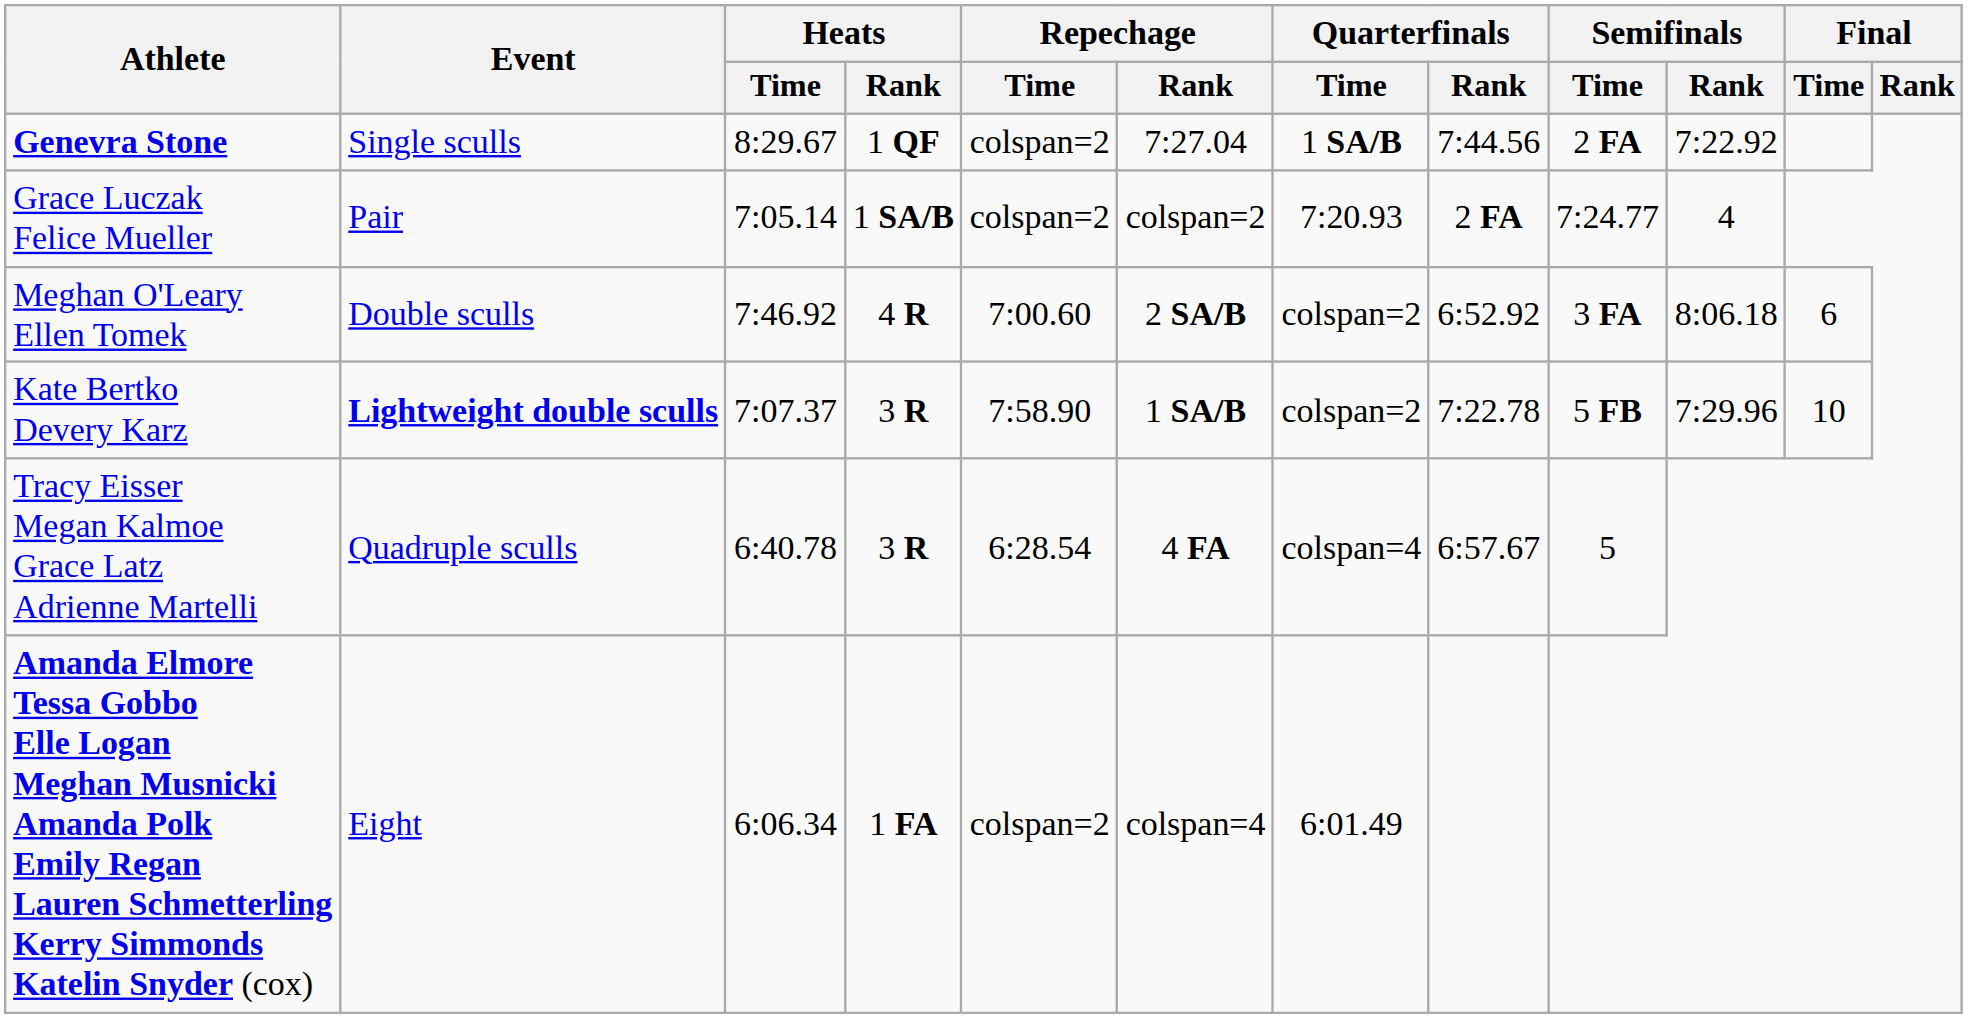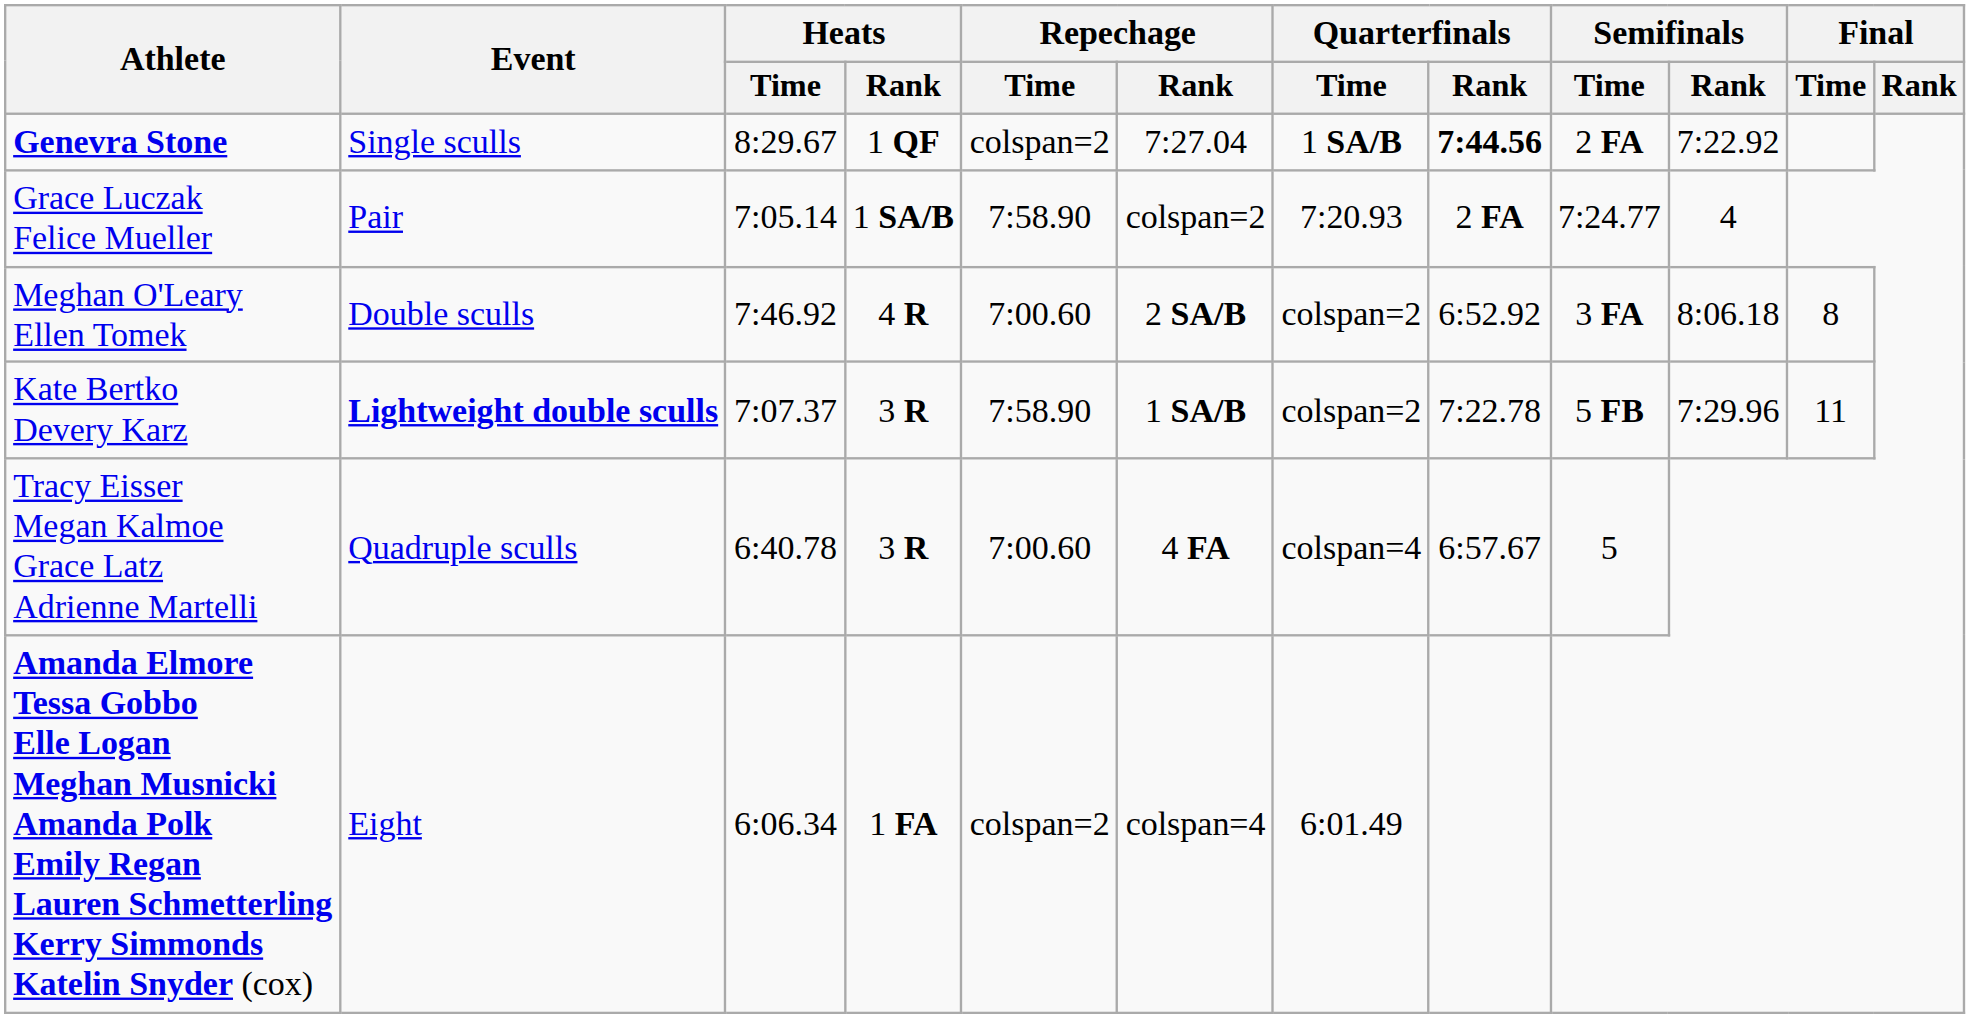(1489, 141) normal -> (1490, 141) bold
(1040, 218) colspan=2 -> (1040, 218) 7:58.90
(1829, 314) 6 -> (1831, 314) 8
(1829, 410) 10 -> (1831, 410) 11
(1040, 546) 6:28.54 -> (1040, 546) 7:00.60
